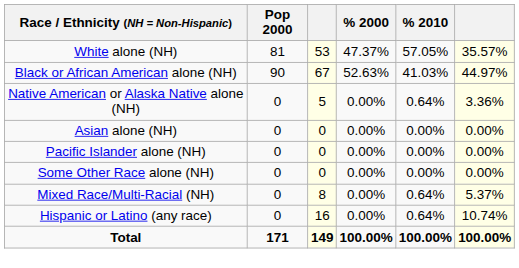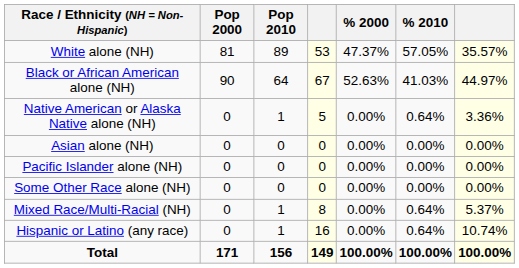+ column: (281, 22)
